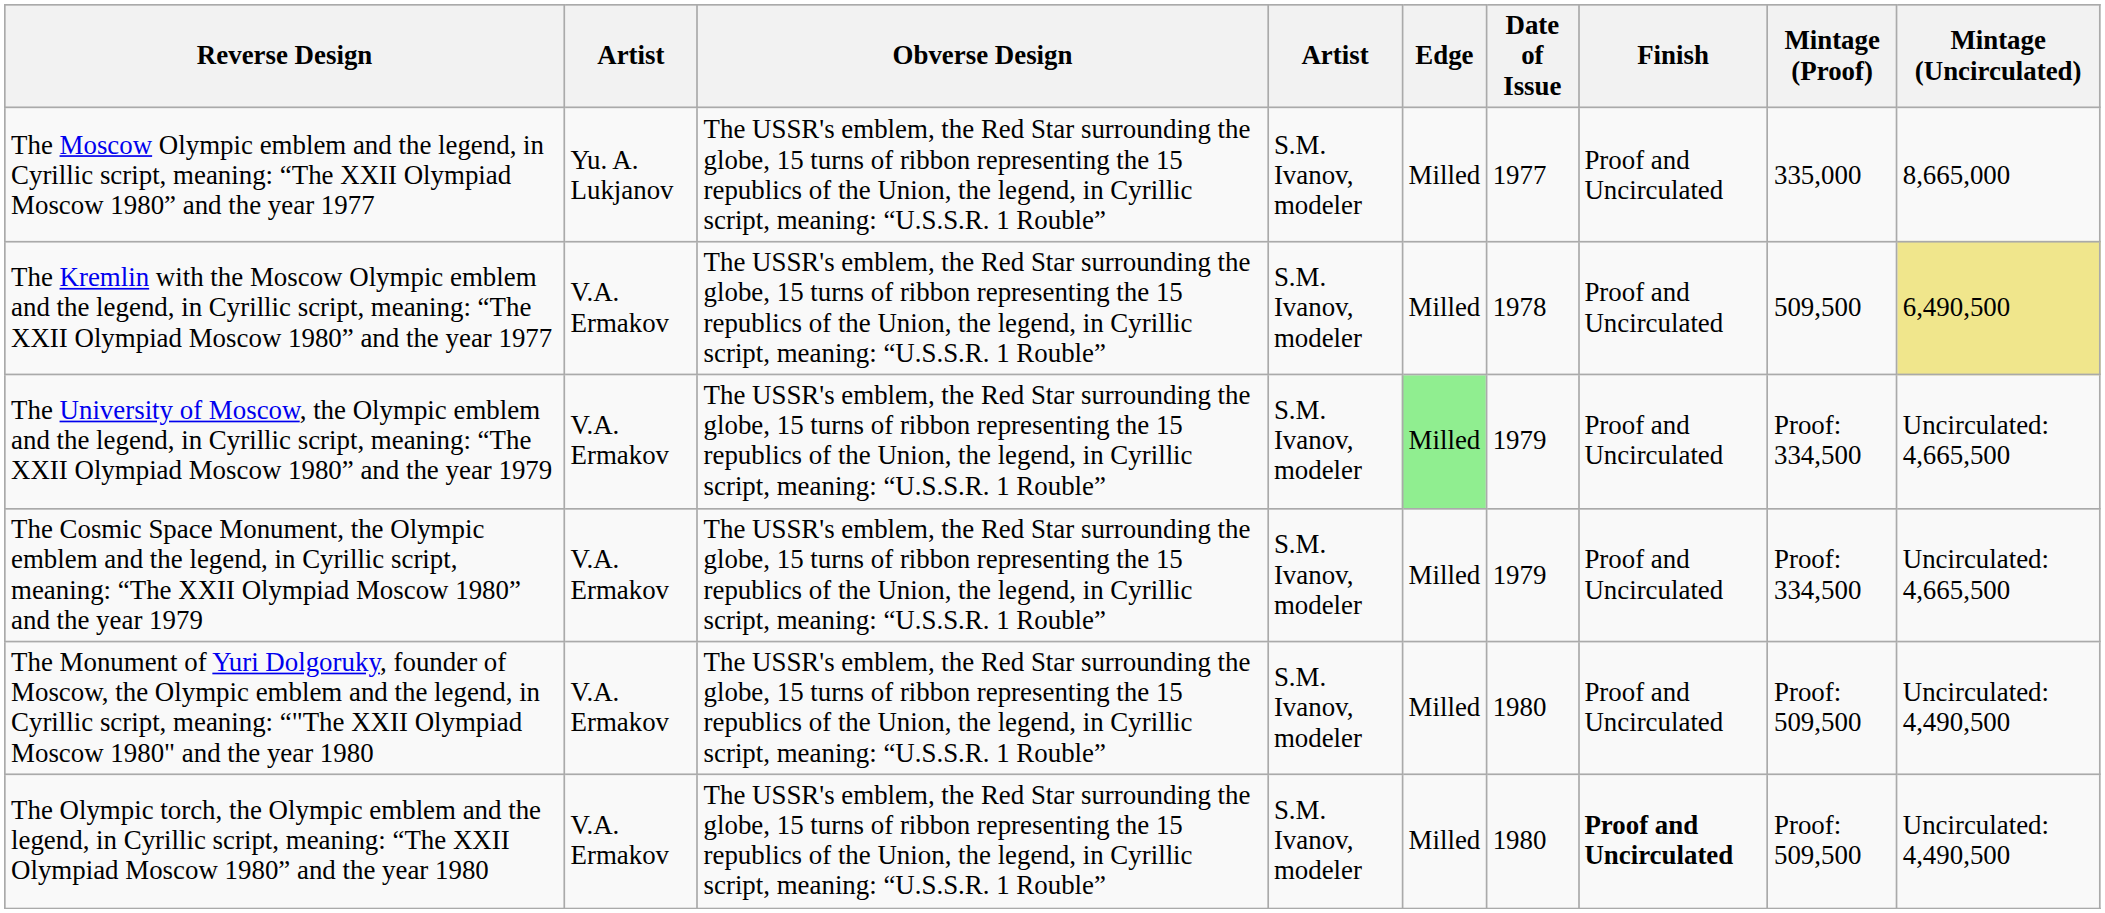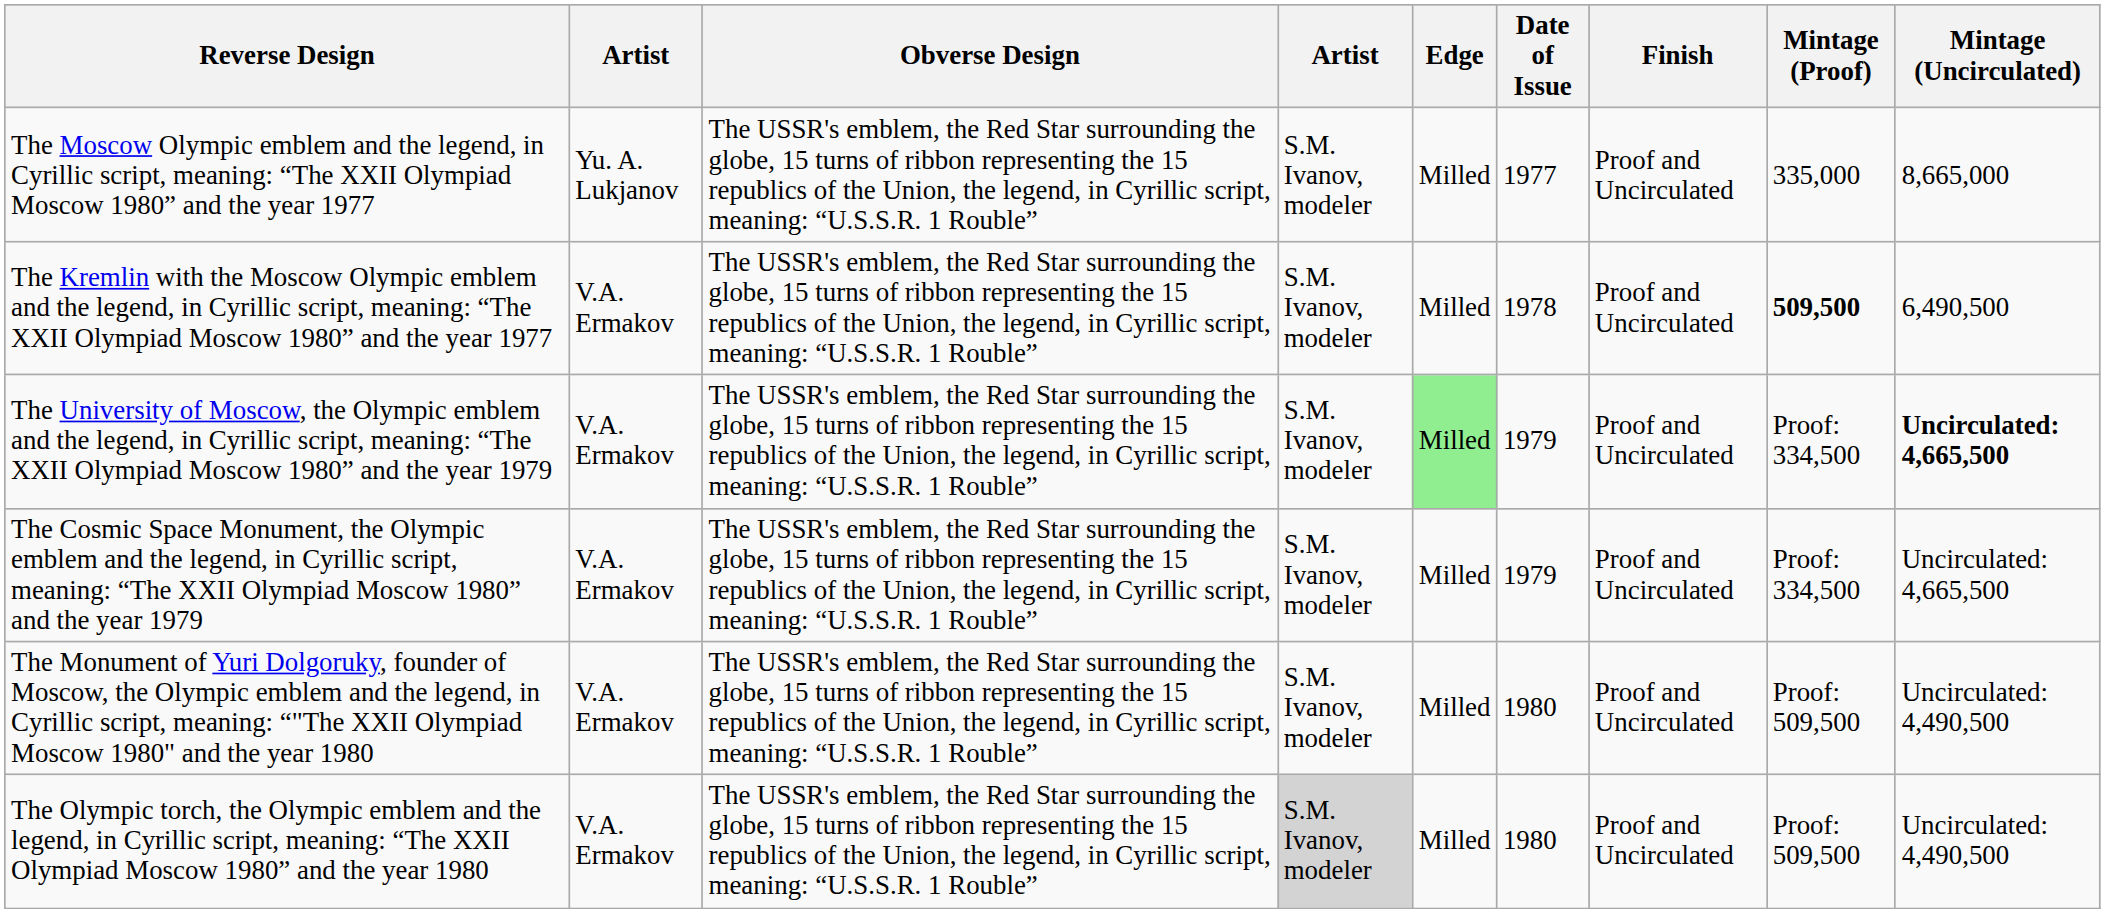(1818, 307) normal -> (1816, 307) bold
(1956, 307) khaki background -> (1955, 307) no background
(1976, 440) normal -> (1981, 440) bold
(1318, 841) no background -> (1328, 841) lightgrey background
(1659, 841) bold -> (1664, 841) normal
